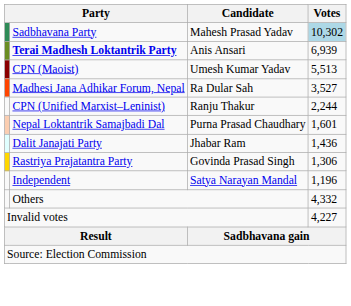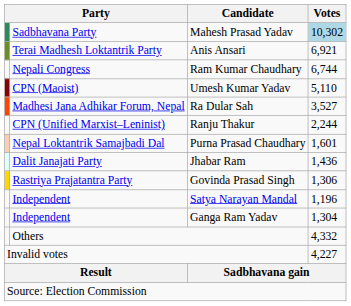(94, 50) bold -> (87, 50) normal
(324, 50) 6,939 -> (324, 50) 6,921
+ row: (246, 69)
(324, 69) 5,513 -> (324, 87) 5,110
+ row: (234, 217)
